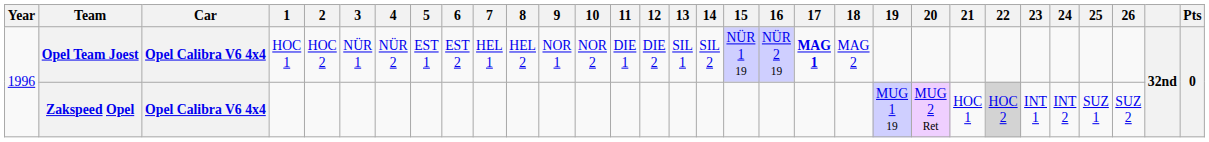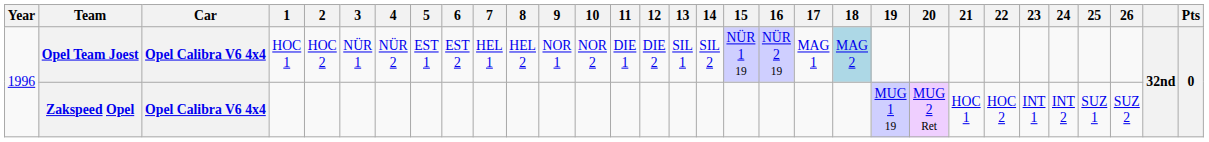(814, 54) bold -> (813, 54) normal
(853, 54) no background -> (852, 54) lightblue background
(1003, 109) lightgrey background -> (1002, 109) no background
